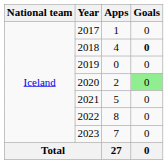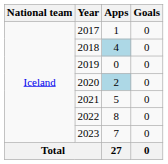(116, 47) no background -> (116, 47) lightblue background
(147, 47) bold -> (147, 47) normal
(116, 82) no background -> (116, 82) lightblue background
(147, 82) lightgreen background -> (147, 82) no background
